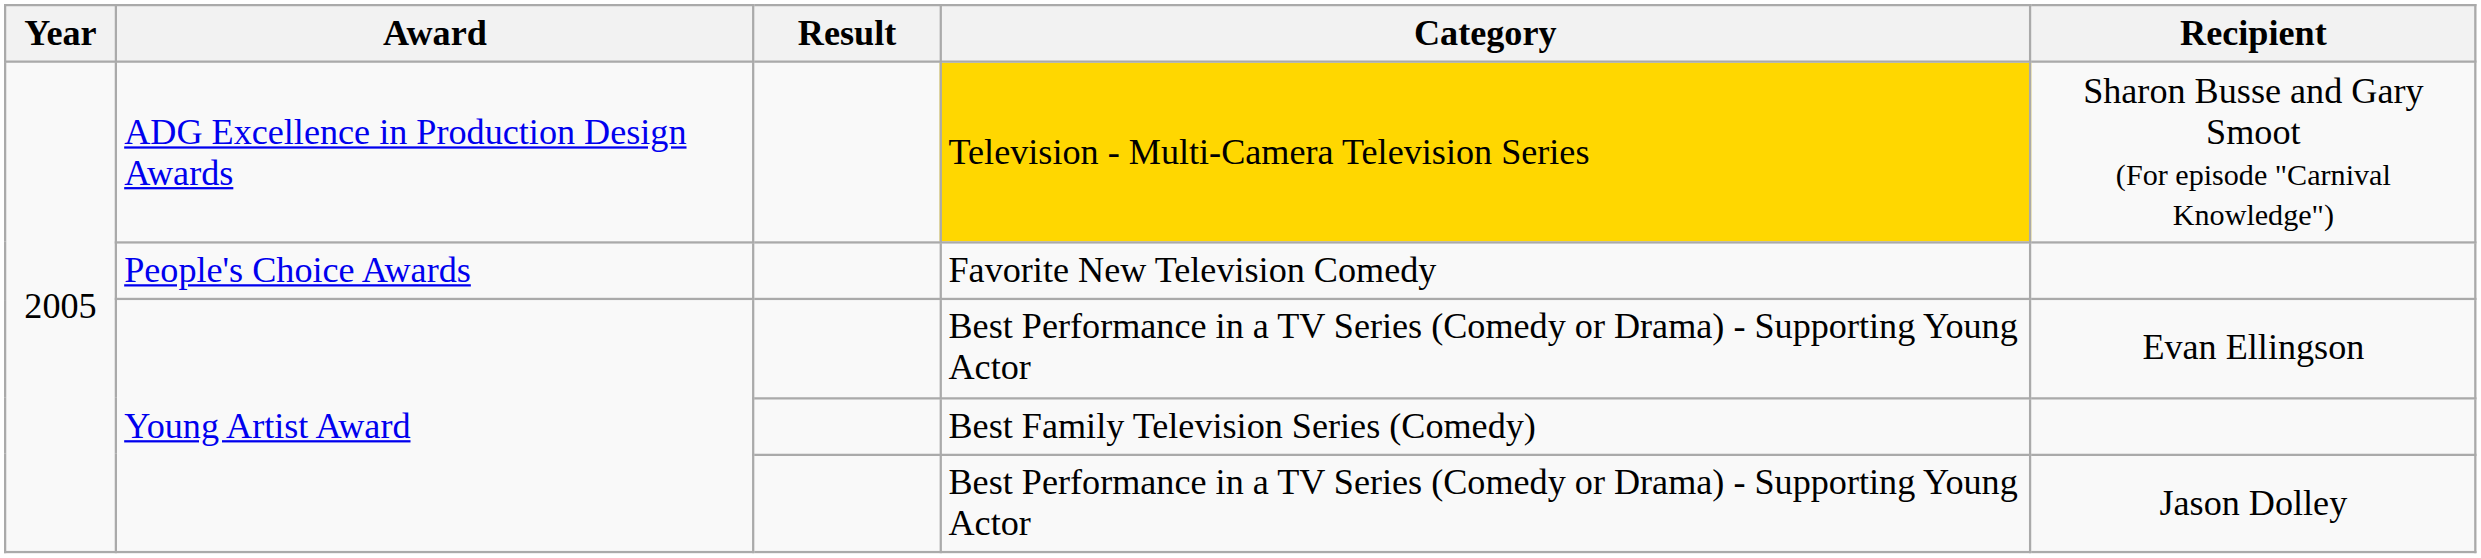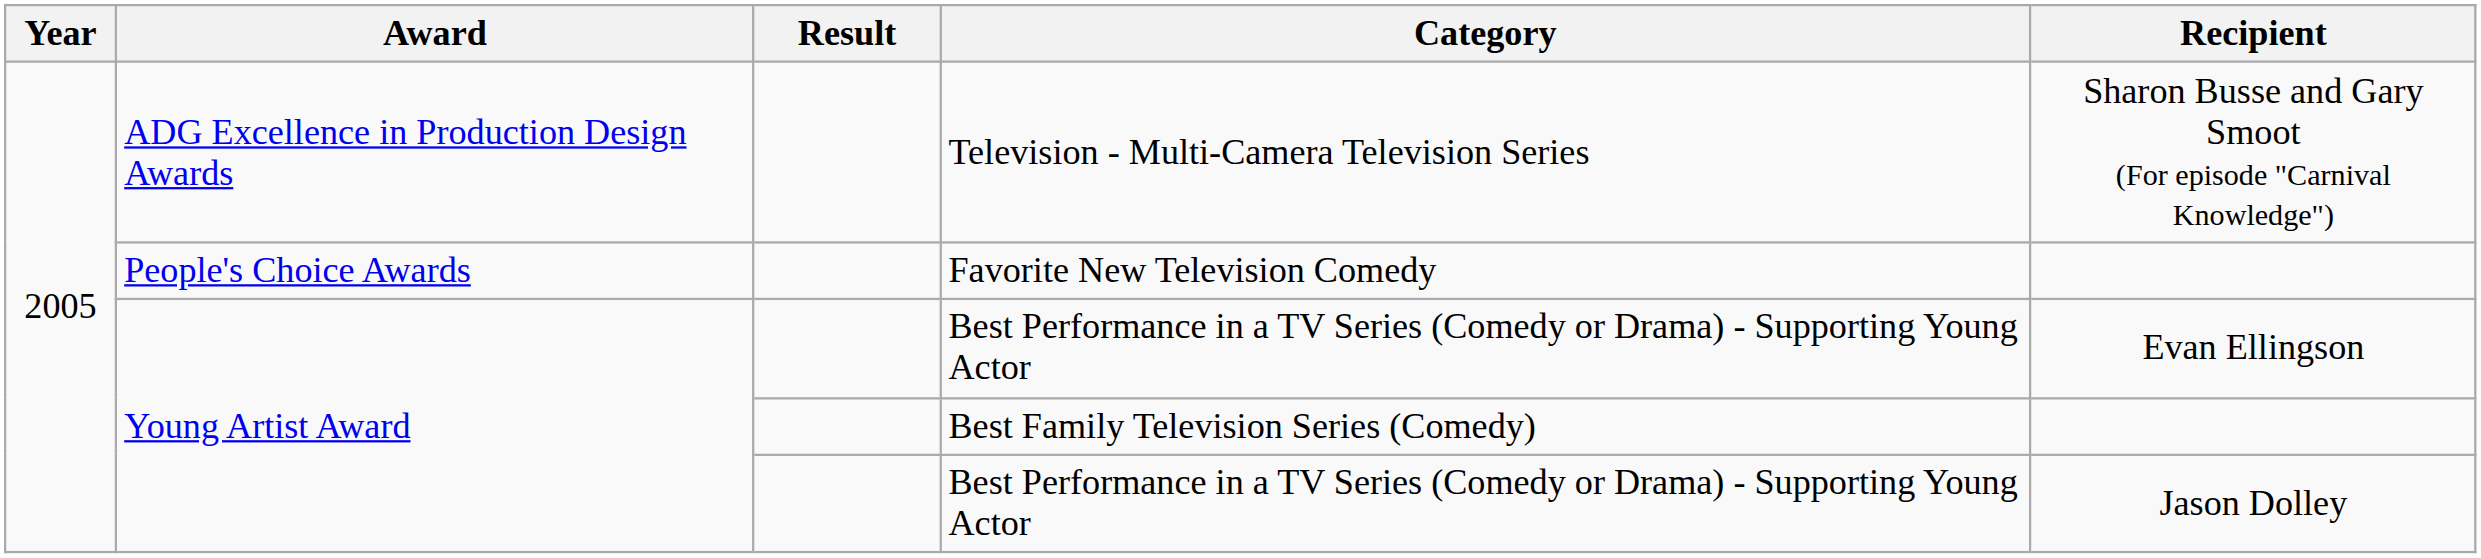(1269, 151) gold background -> (1269, 151) no background
